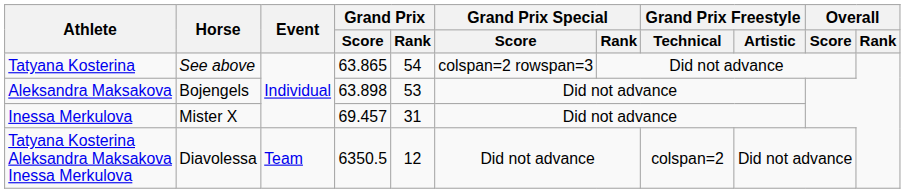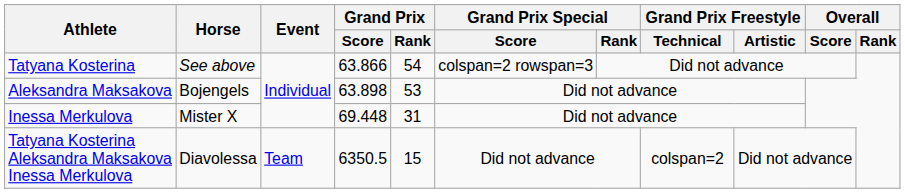(363, 66) 63.865 -> (363, 66) 63.866
(363, 116) 69.457 -> (363, 116) 69.448
(413, 159) 12 -> (413, 159) 15
